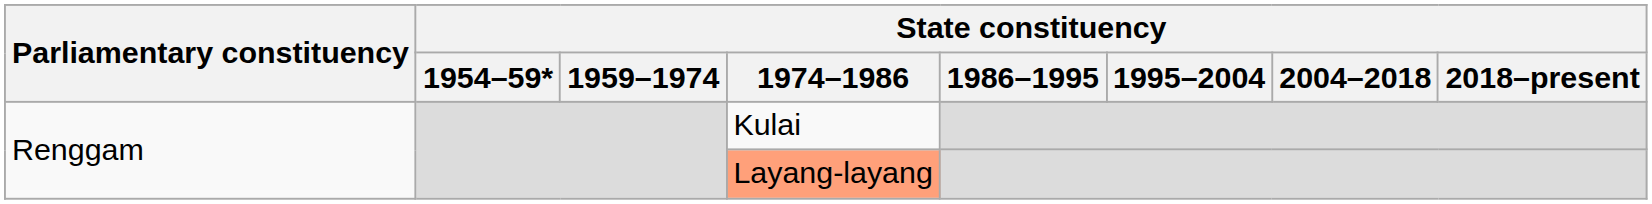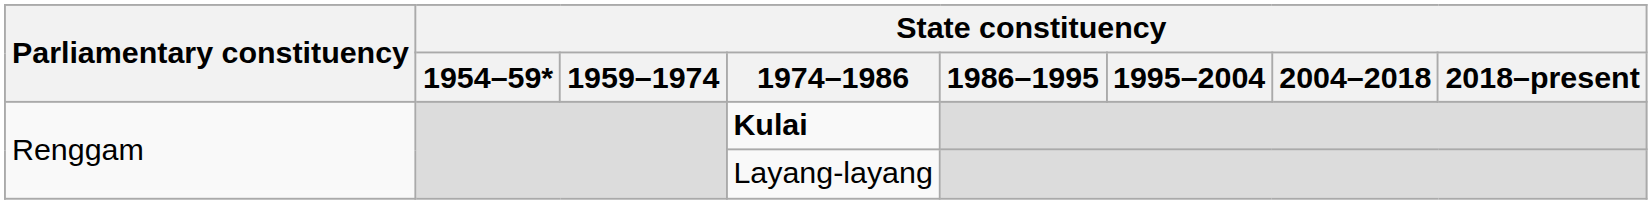(767, 125) normal -> (771, 125) bold
(833, 173) lightsalmon background -> (833, 173) no background
